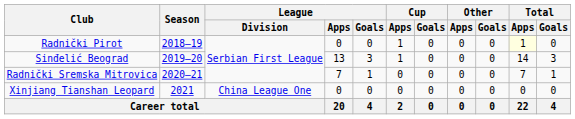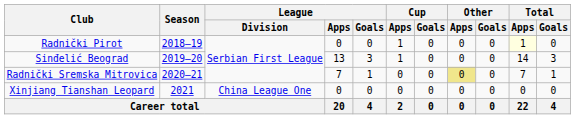(462, 75) no background -> (462, 75) khaki background
